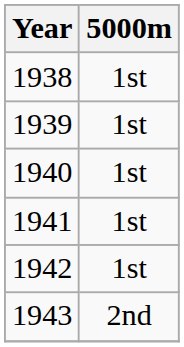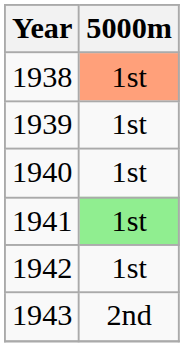(129, 76) no background -> (129, 76) lightsalmon background
(129, 220) no background -> (129, 220) lightgreen background
